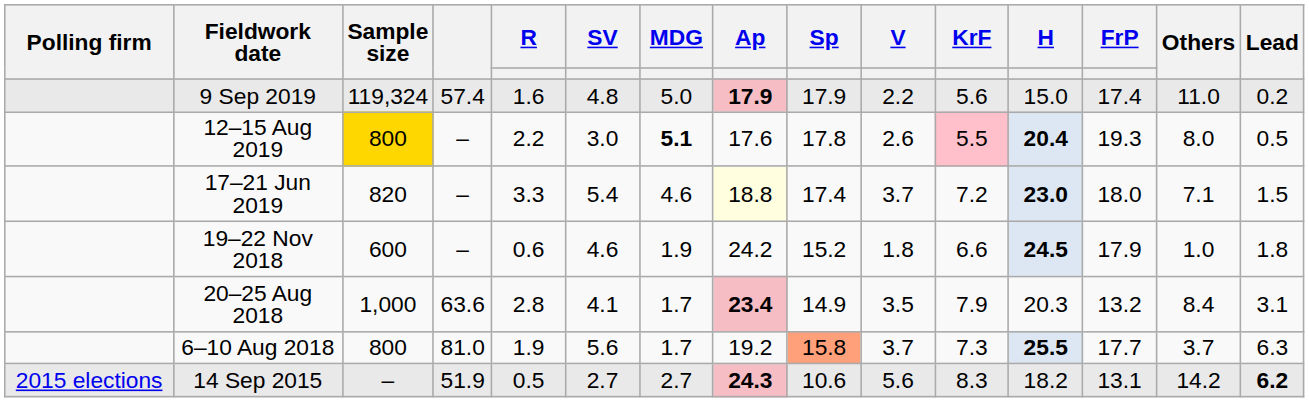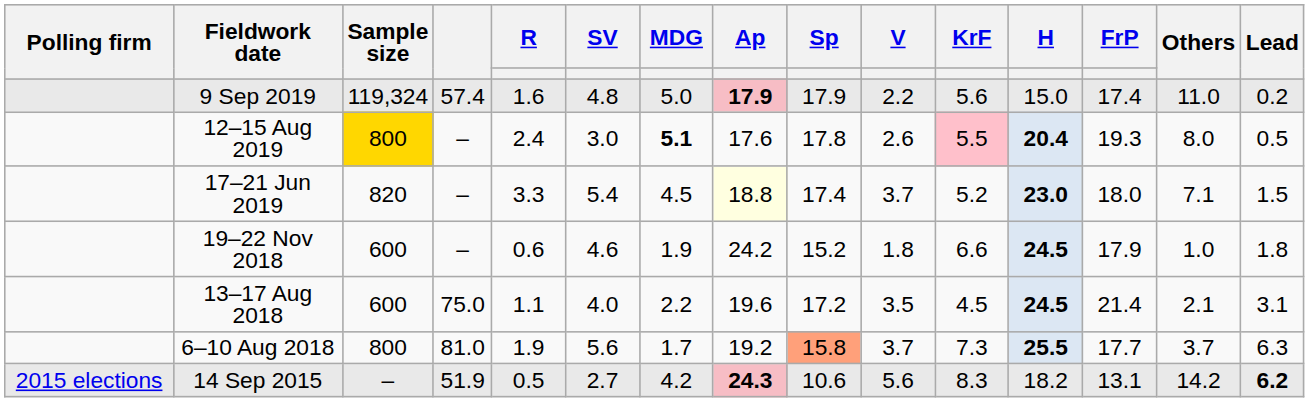(529, 139) 2.2 -> (529, 139) 2.4
(676, 194) 4.6 -> (676, 194) 4.5
(972, 194) 7.2 -> (972, 194) 5.2
- row: (258, 304)
+ row: (258, 304)
(676, 381) 2.7 -> (676, 381) 4.2
